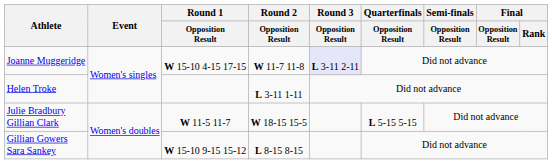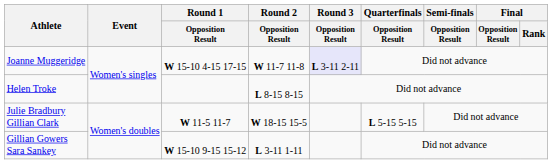(279, 95) L 3-11 1-11 -> (279, 95) L 8-15 8-15
(279, 151) L 8-15 8-15 -> (279, 151) L 3-11 1-11
